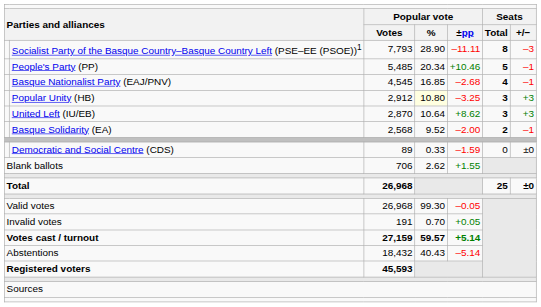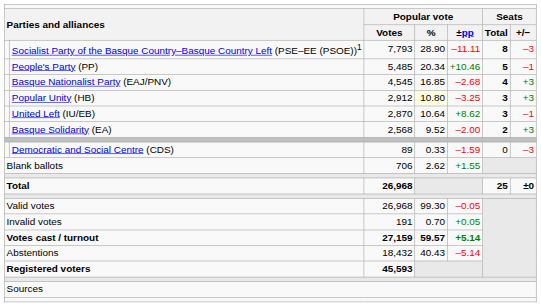(529, 82) –1 -> (528, 82) +3
(528, 114) +3 -> (529, 114) –1
(529, 129) –1 -> (528, 129) +3
(529, 150) ±0 -> (529, 150) –3
